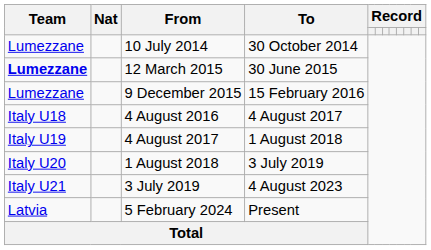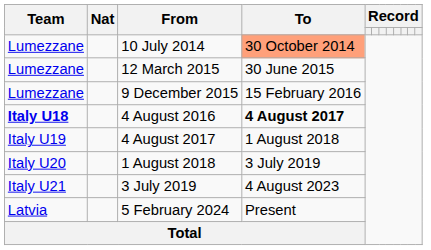(303, 46) no background -> (300, 46) lightsalmon background
(48, 69) bold -> (46, 69) normal
(37, 116) normal -> (38, 116) bold
(295, 116) normal -> (295, 116) bold
